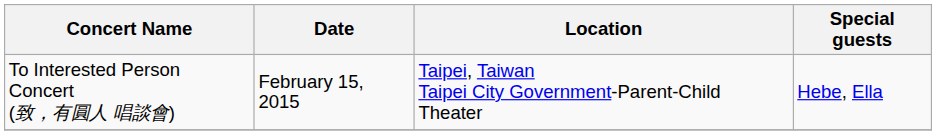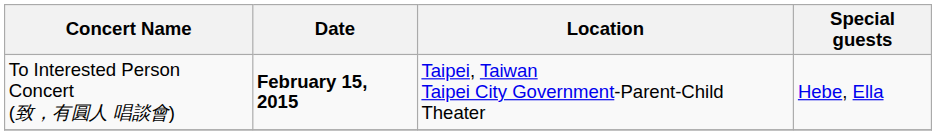(311, 92) normal -> (312, 92) bold
